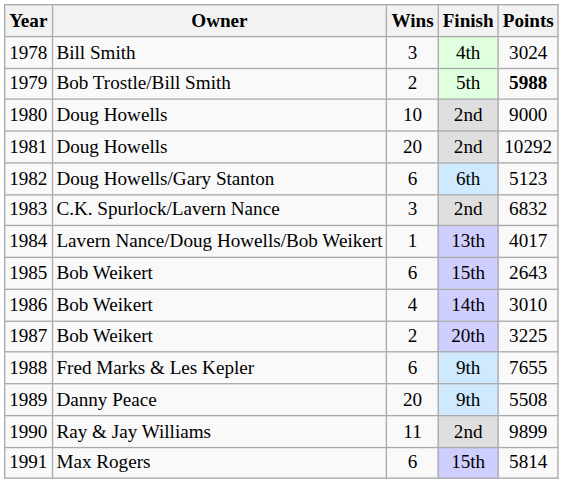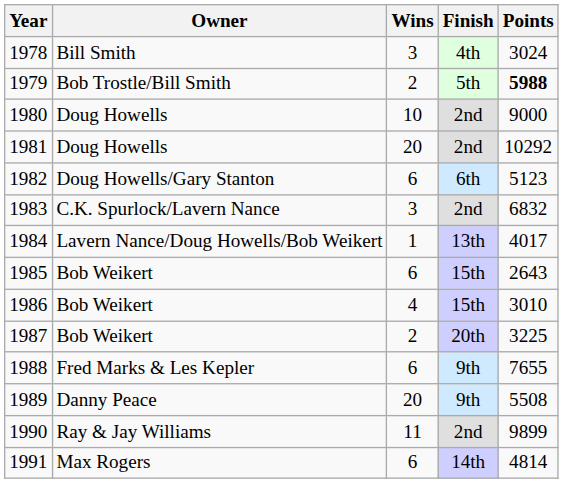(468, 304) 14th -> (468, 304) 15th
(468, 462) 15th -> (468, 462) 14th
(528, 462) 5814 -> (528, 462) 4814
